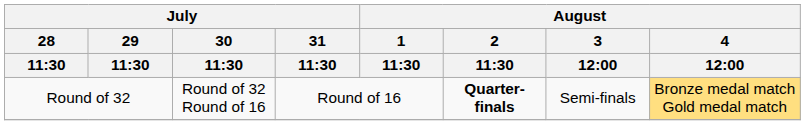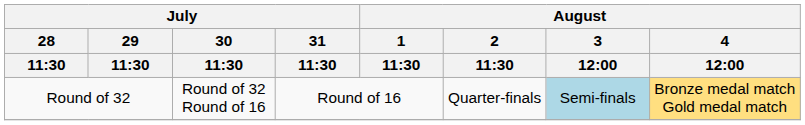(495, 98) bold -> (495, 98) normal
(598, 98) no background -> (598, 98) lightblue background
